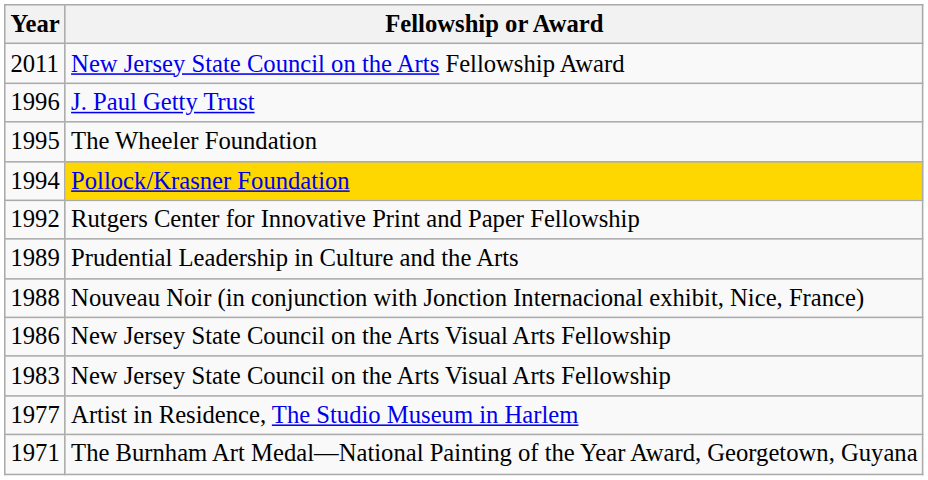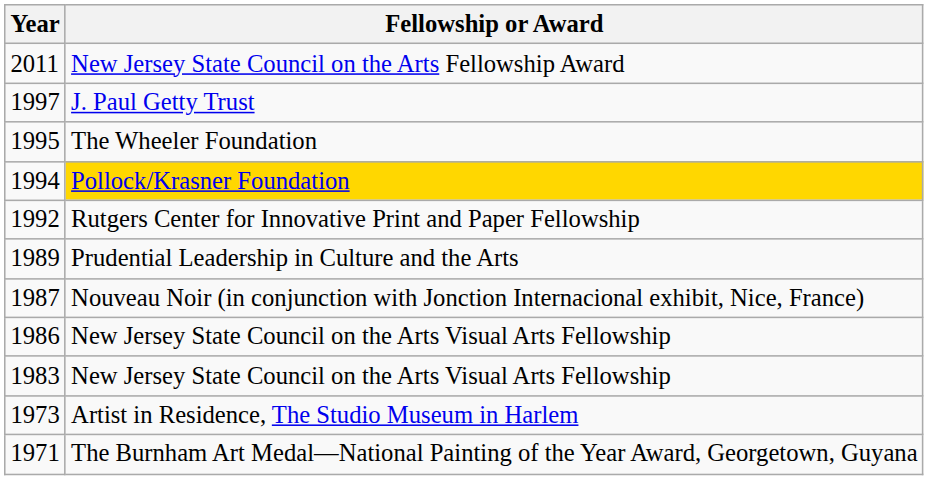(35, 102) 1996 -> (35, 102) 1997
(35, 297) 1988 -> (35, 297) 1987
(35, 414) 1977 -> (35, 414) 1973
